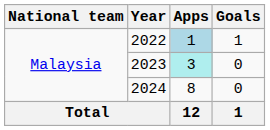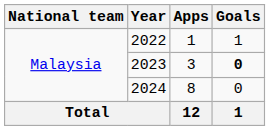(191, 41) lightblue background -> (191, 41) no background
(191, 65) paleturquoise background -> (191, 65) no background
(238, 65) normal -> (238, 65) bold
